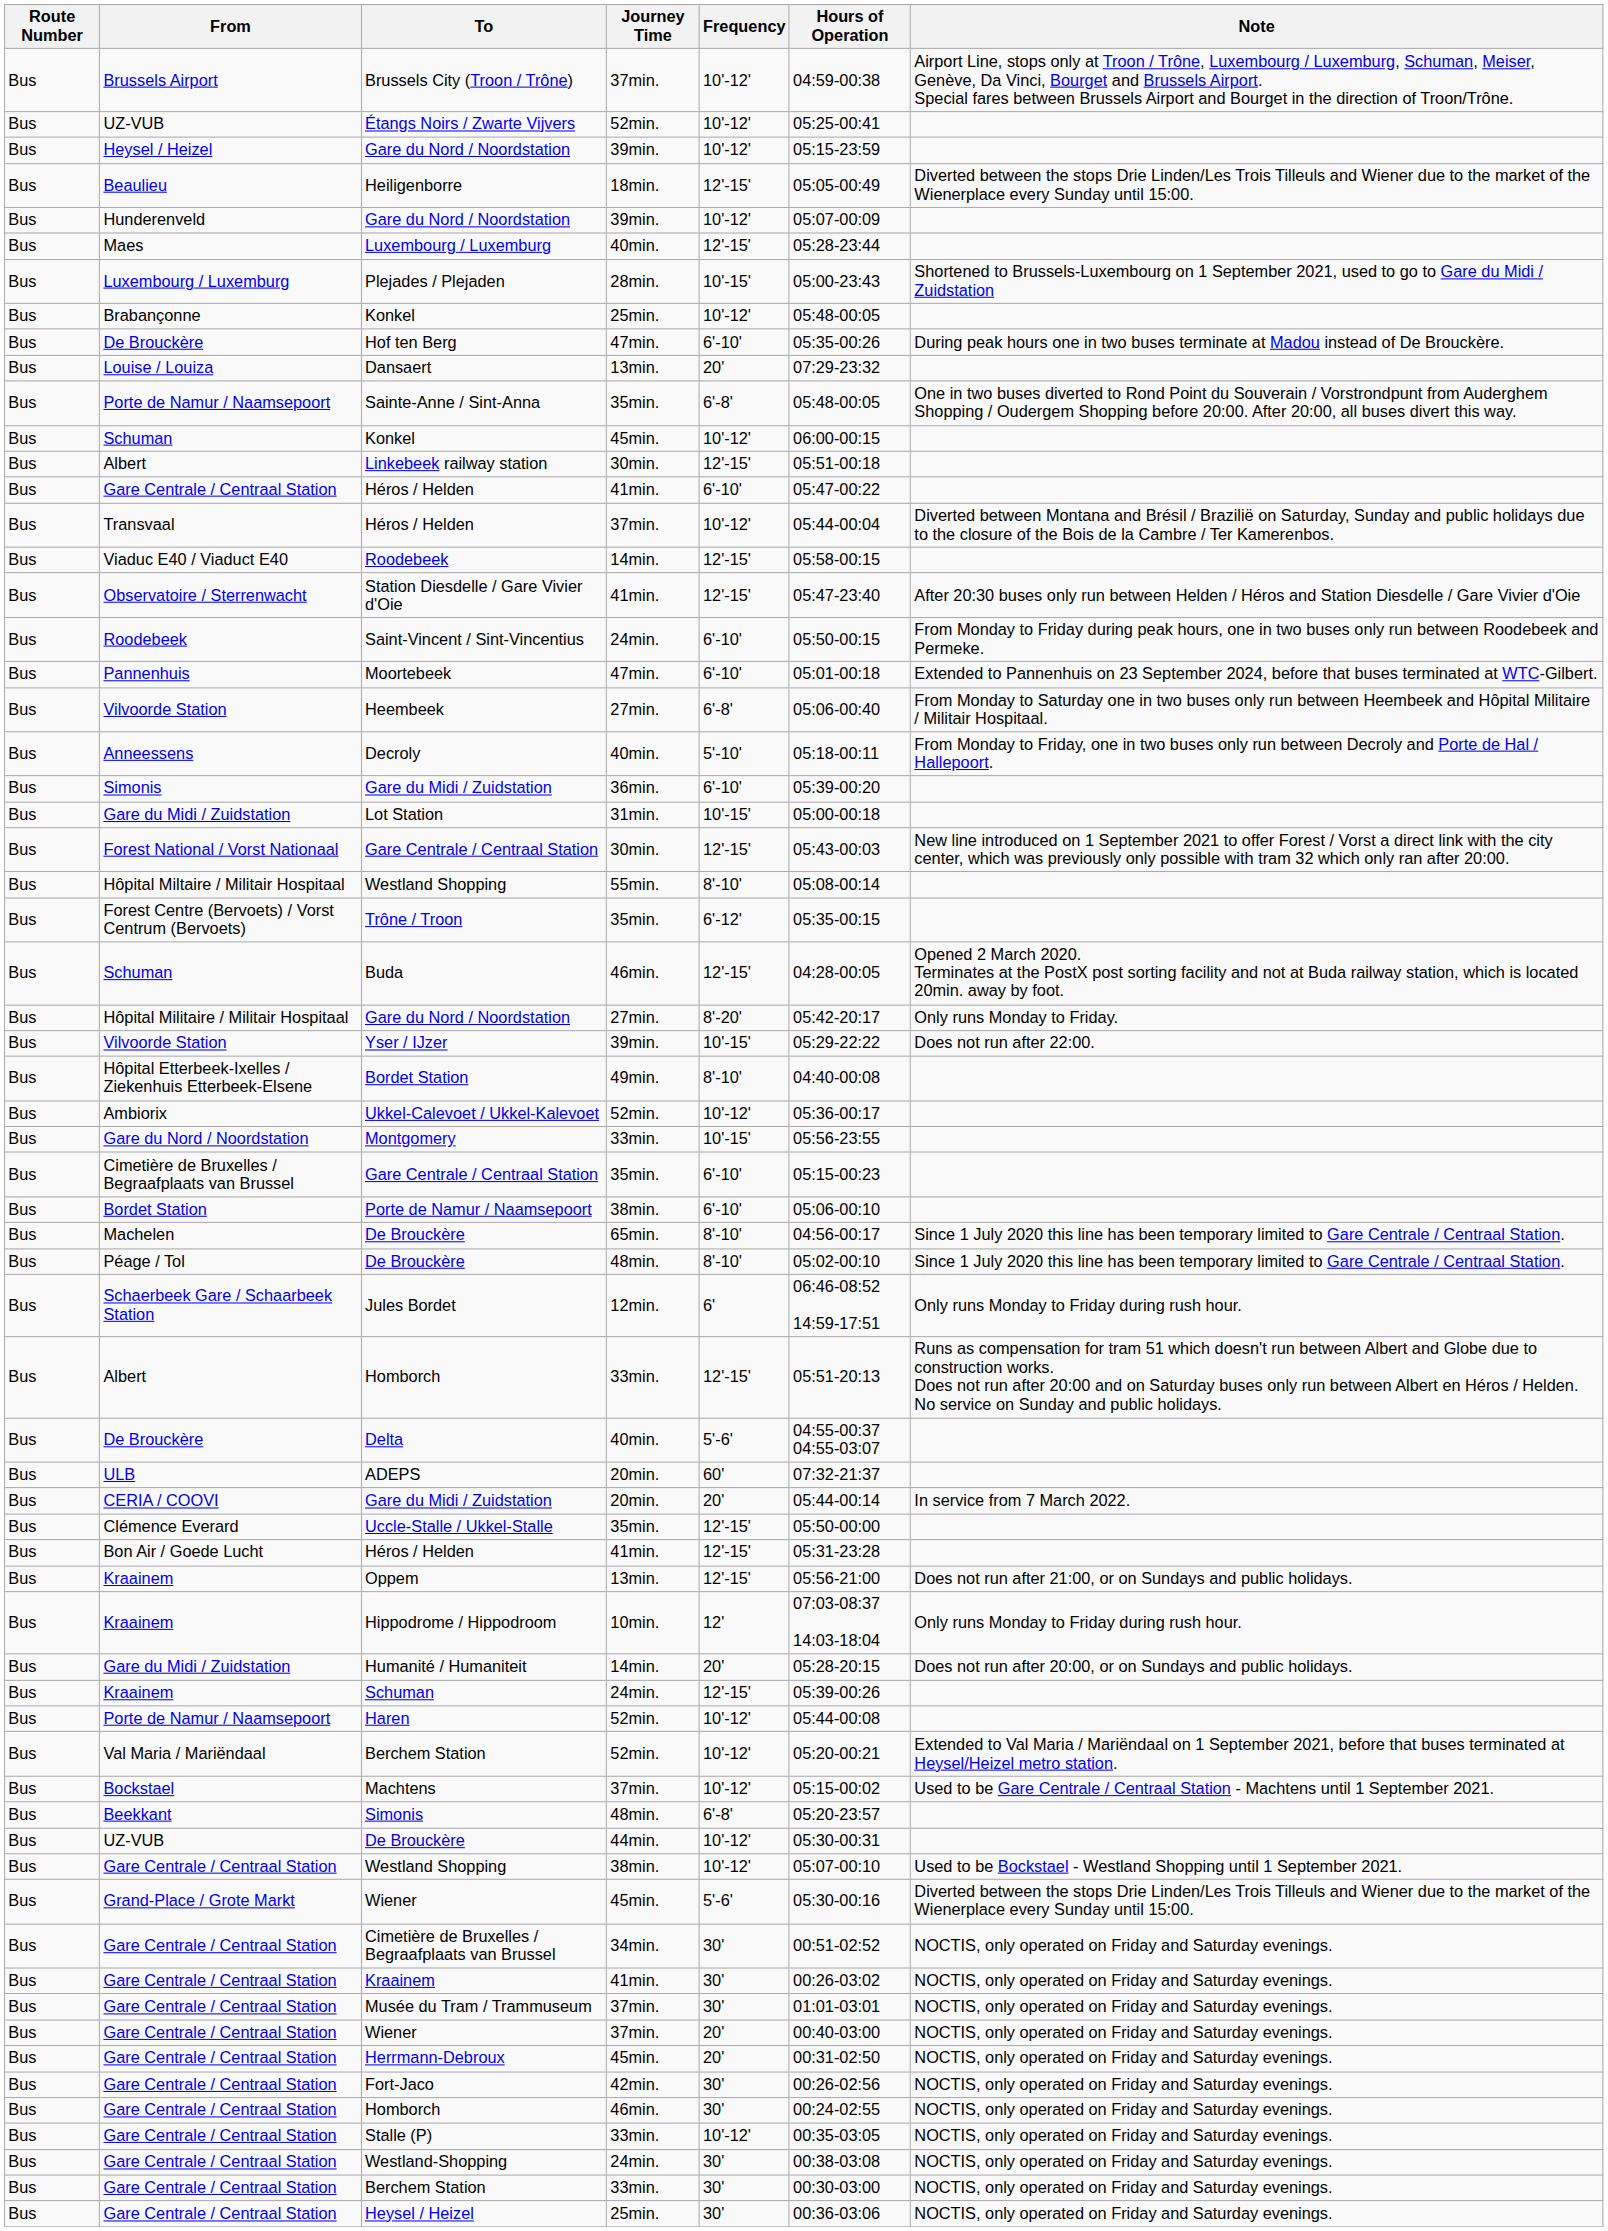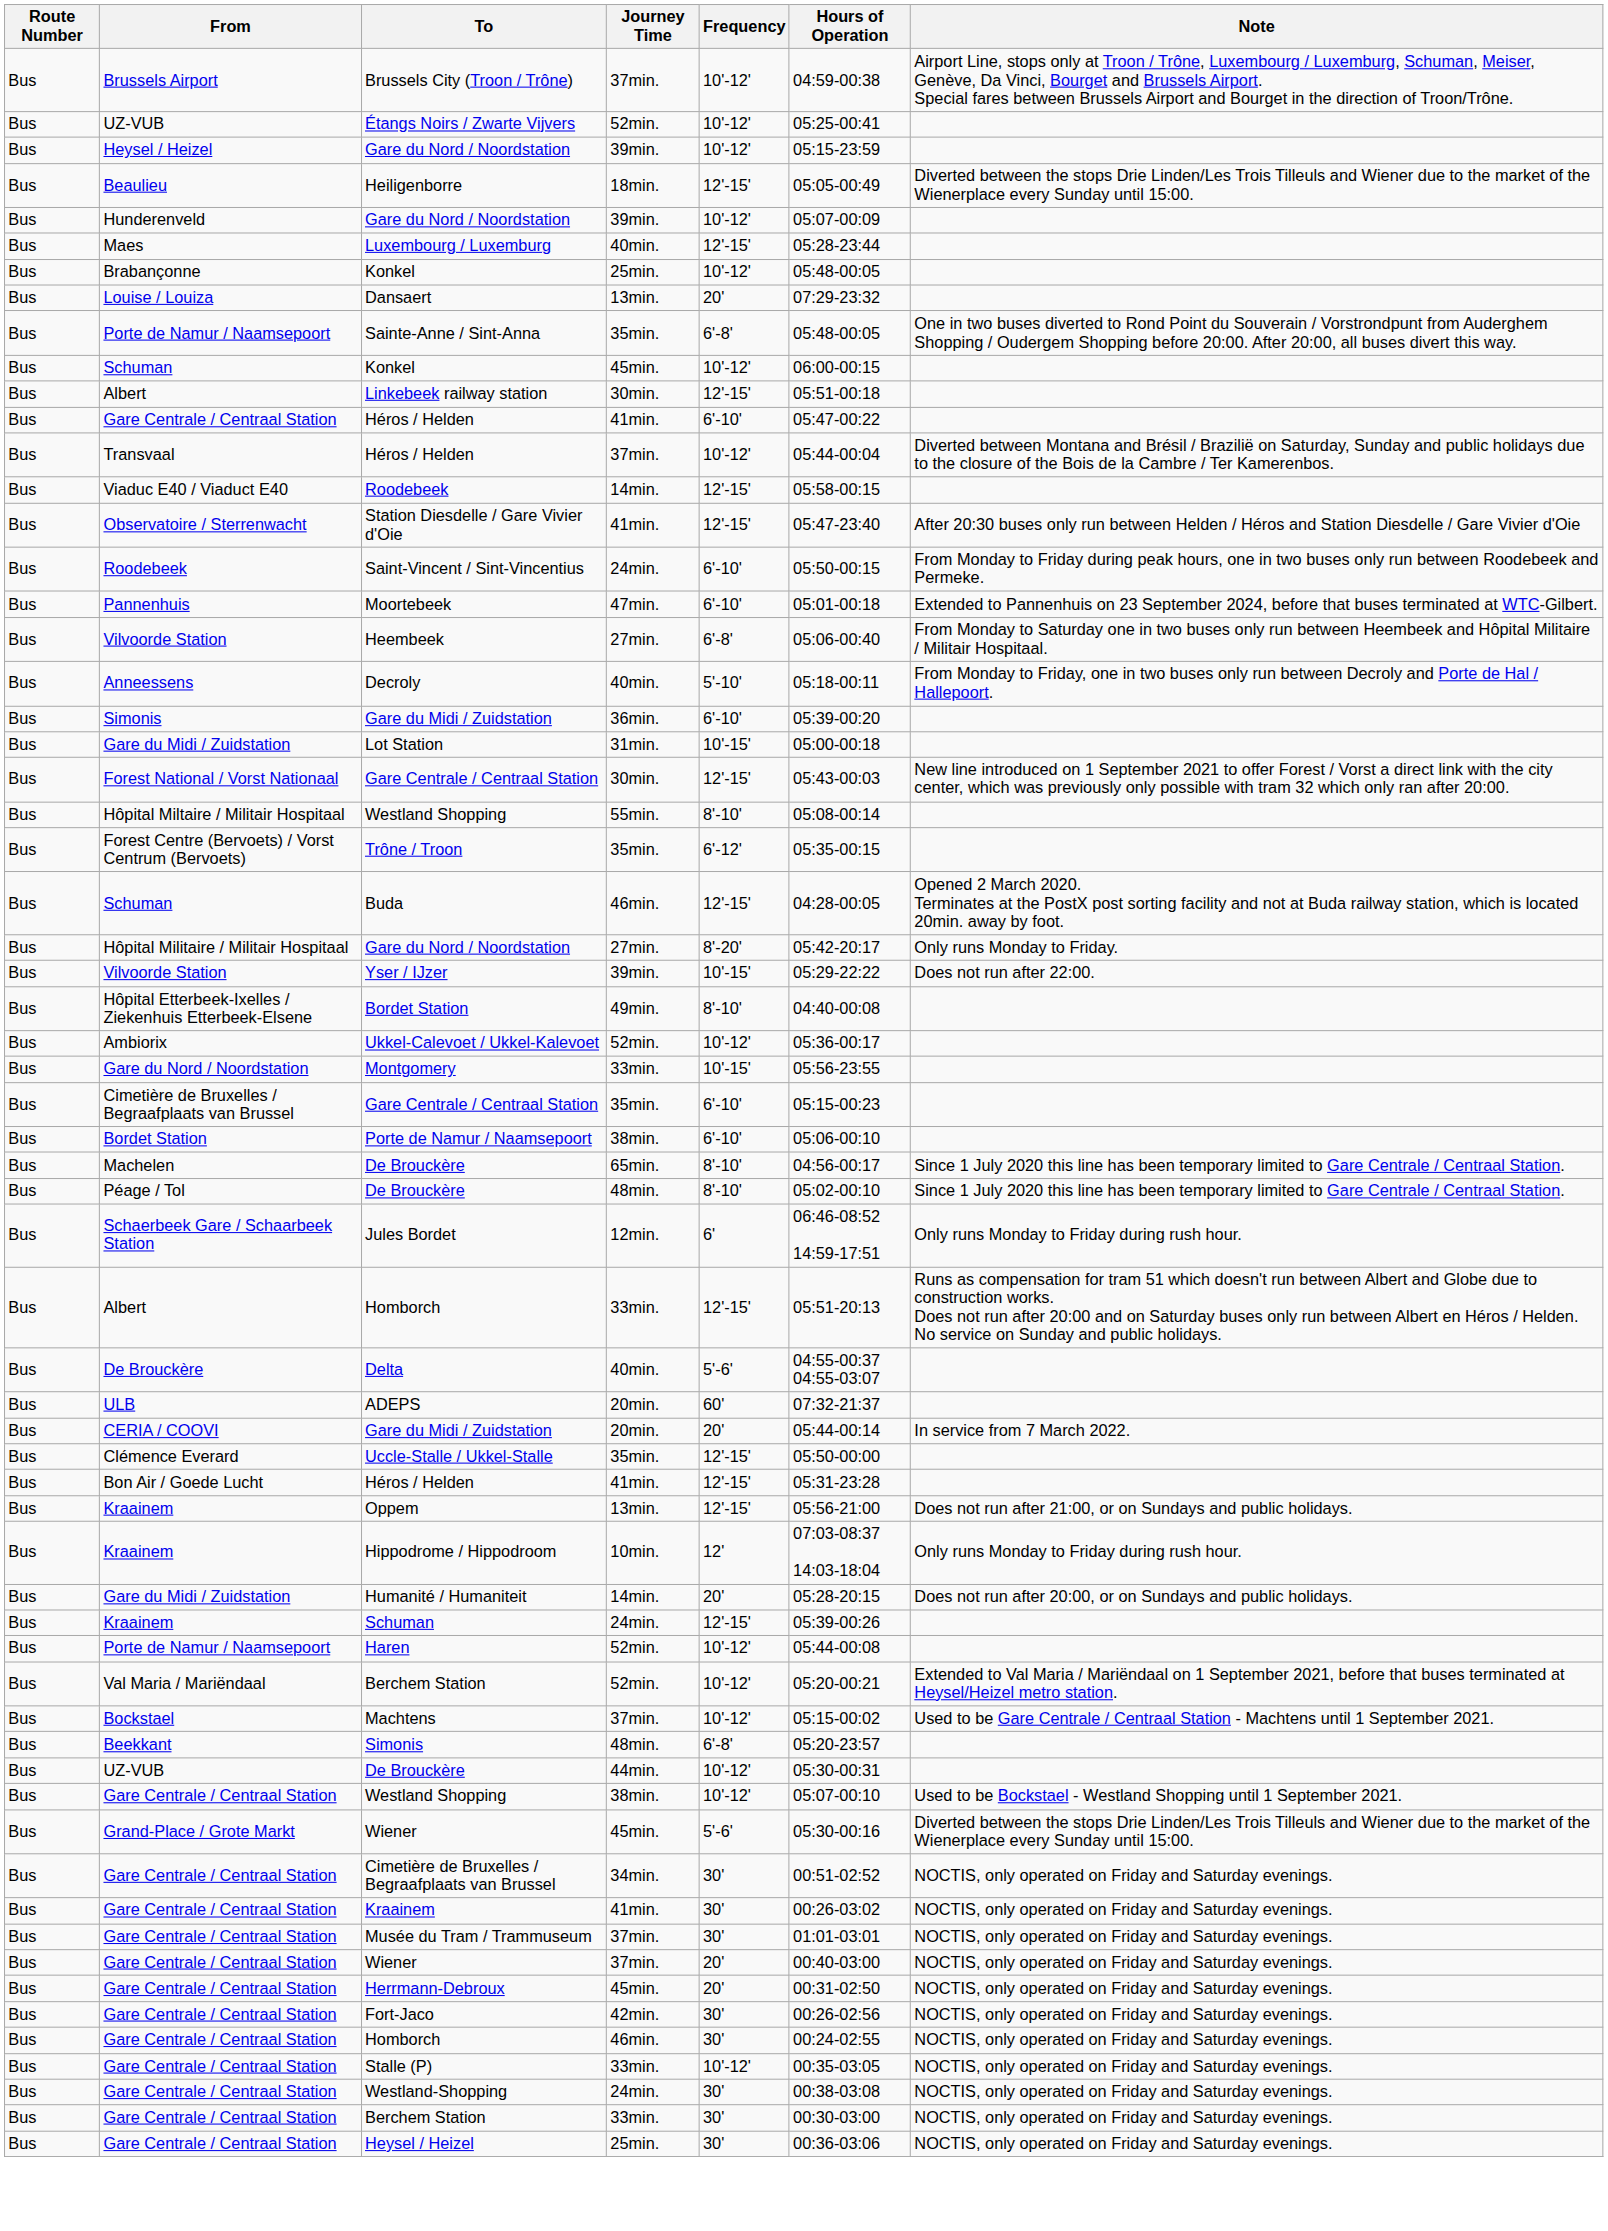- row: (196, 281)
- row: (153, 342)
